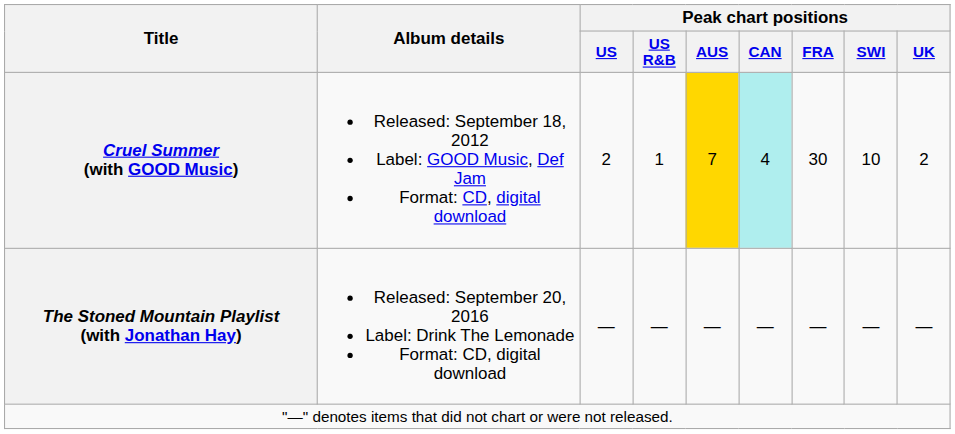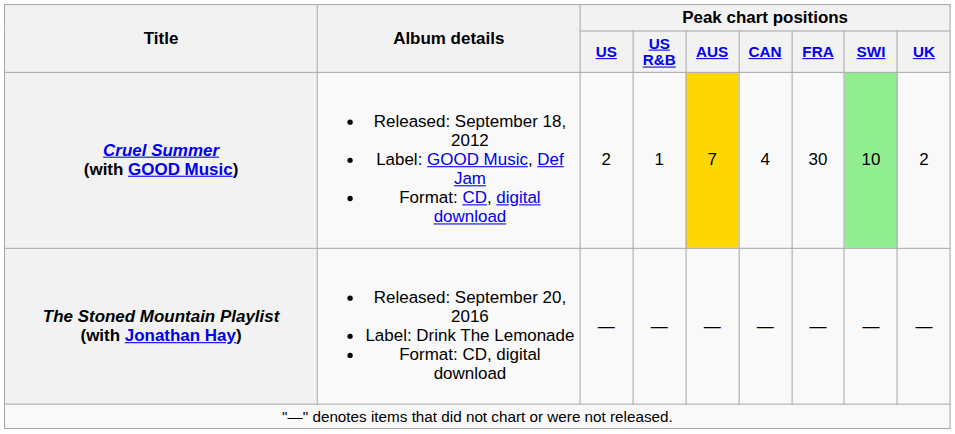(765, 160) paleturquoise background -> (765, 160) no background
(871, 160) no background -> (871, 160) lightgreen background
